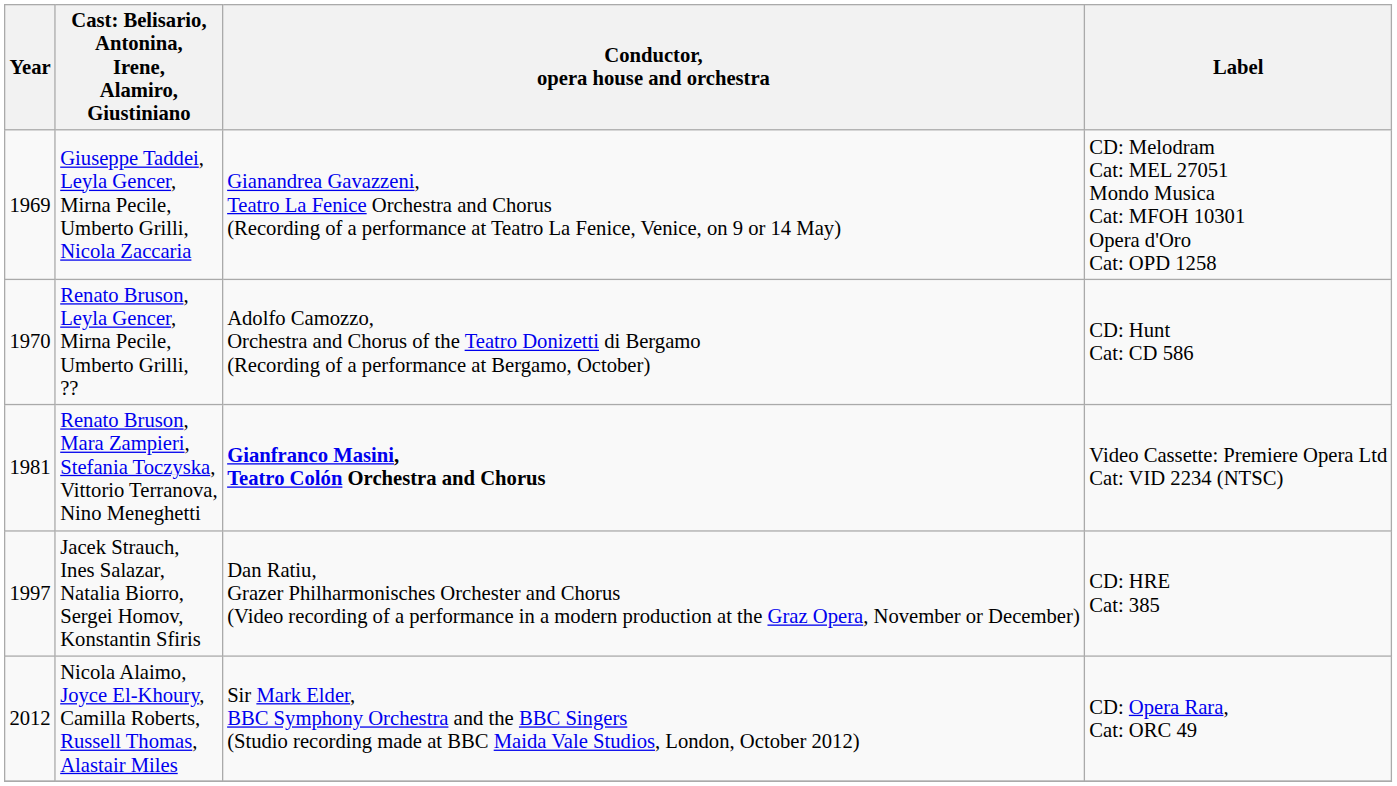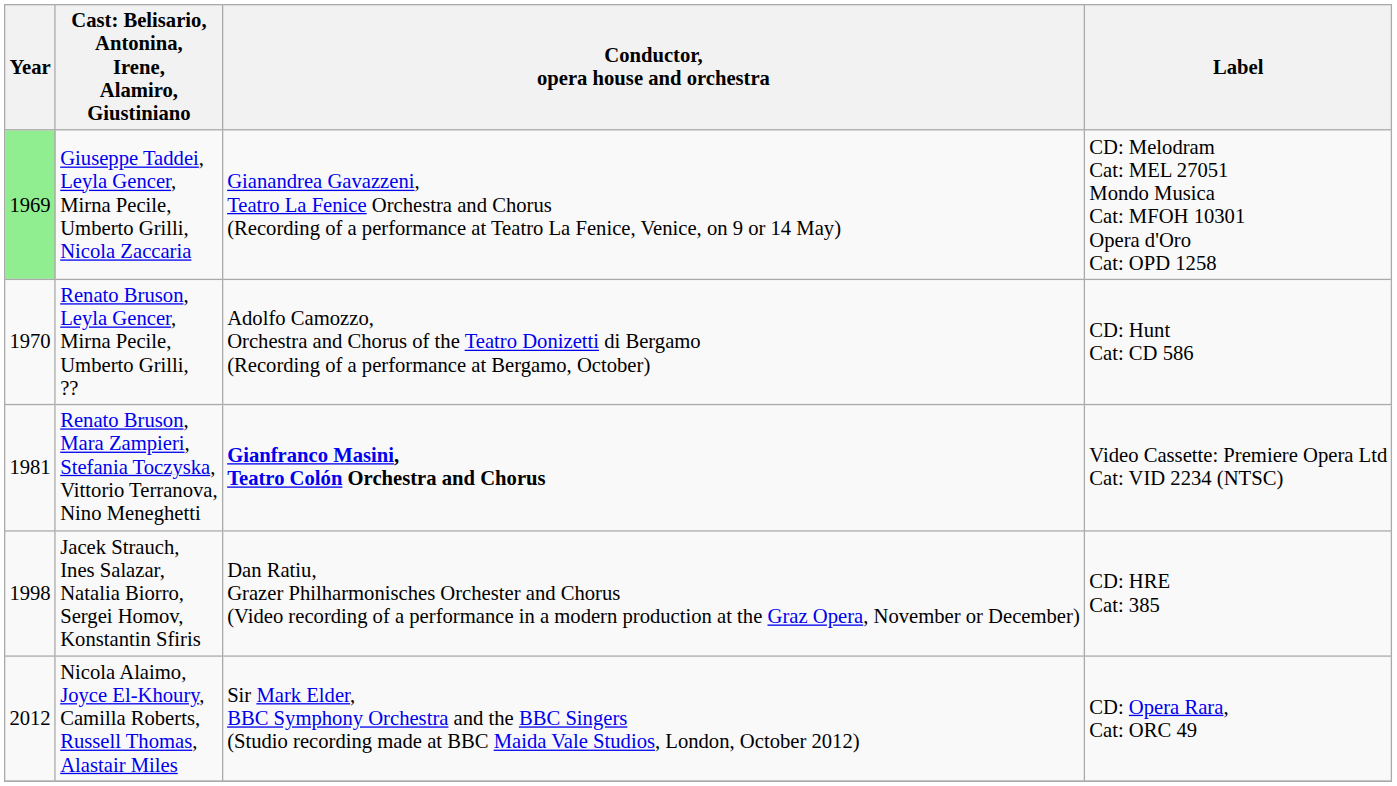(30, 204) no background -> (30, 204) lightgreen background
(30, 592) 1997 -> (30, 592) 1998
